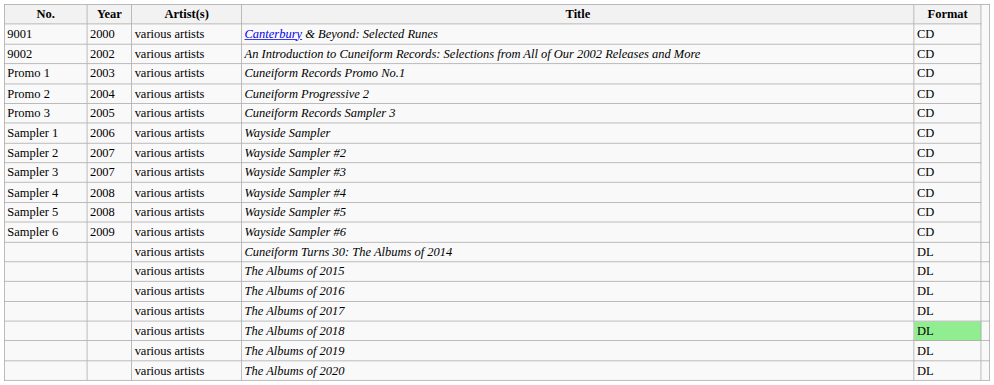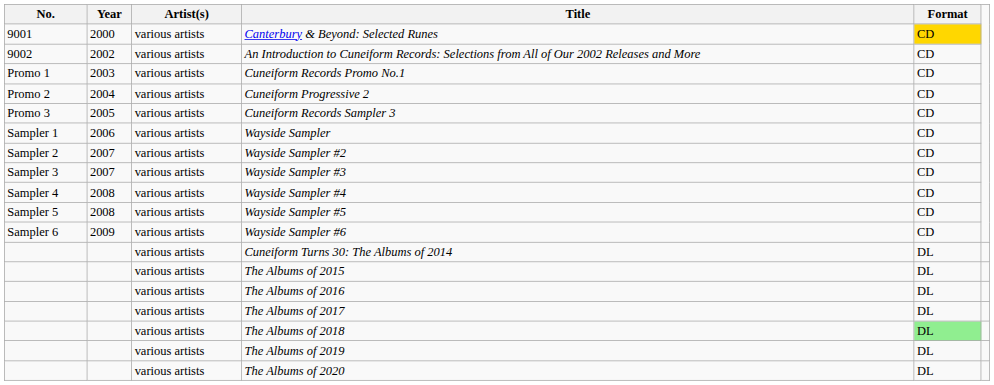(926, 34) no background -> (926, 34) gold background
